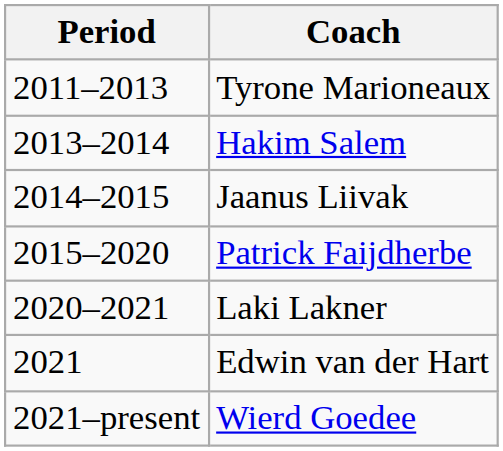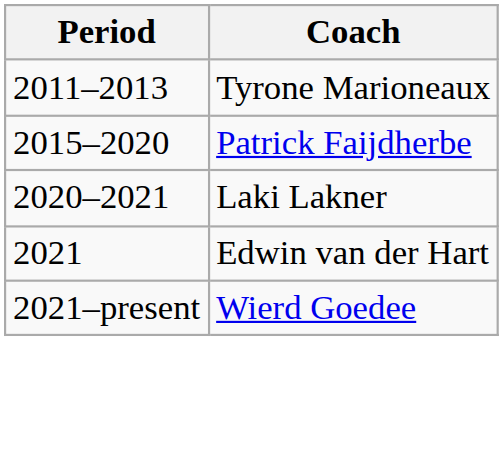- row: (311, 142)
- row: (312, 197)
